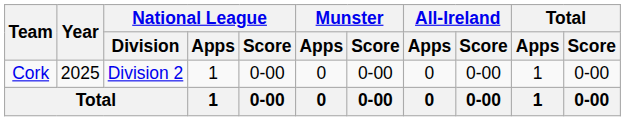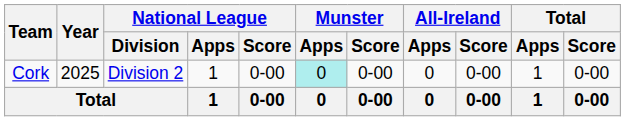(321, 73) no background -> (321, 73) paleturquoise background
